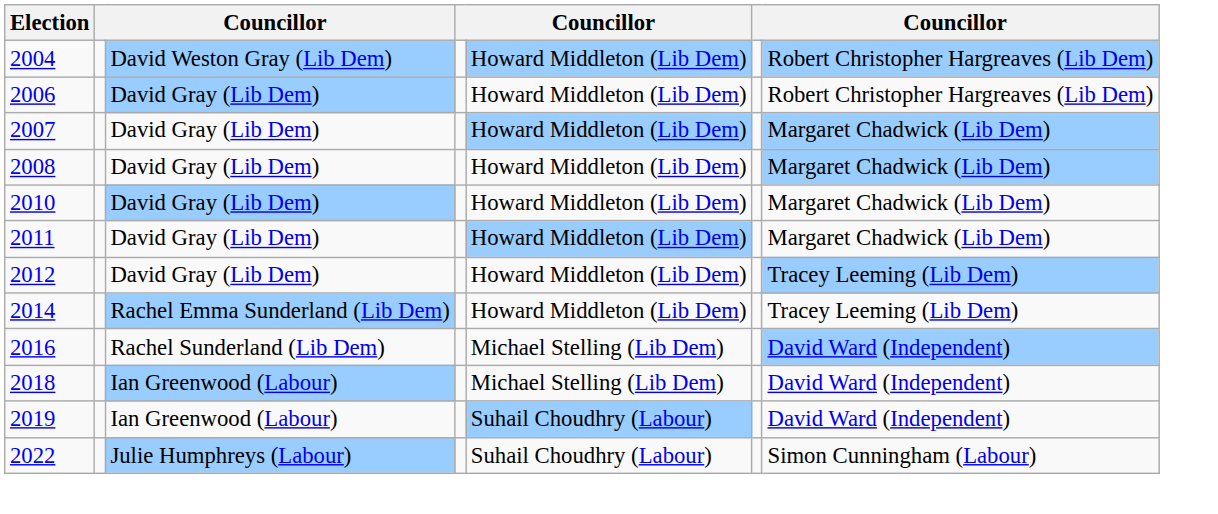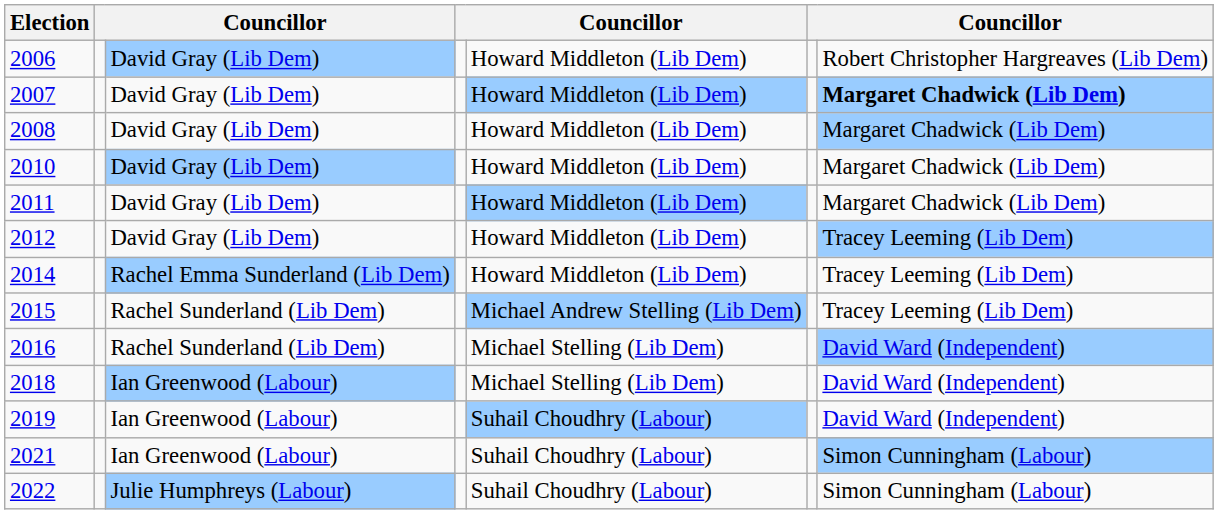- row: (33, 58)
(909, 130) normal -> (974, 94) bold
+ row: (33, 310)
+ row: (33, 454)
